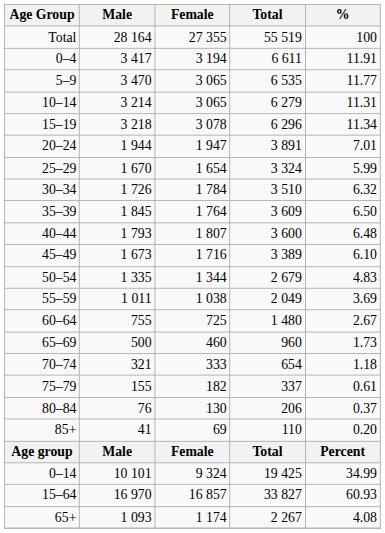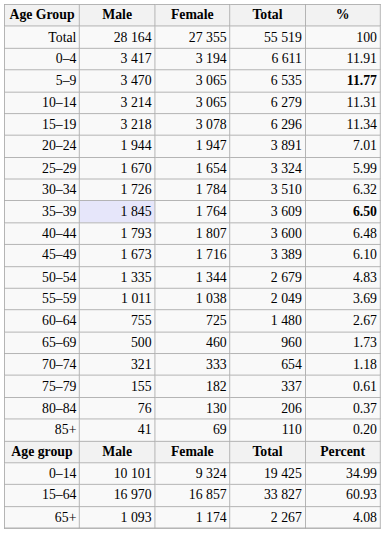(362, 80) normal -> (362, 80) bold
(136, 211) no background -> (136, 211) lavender background
(365, 211) normal -> (365, 211) bold
